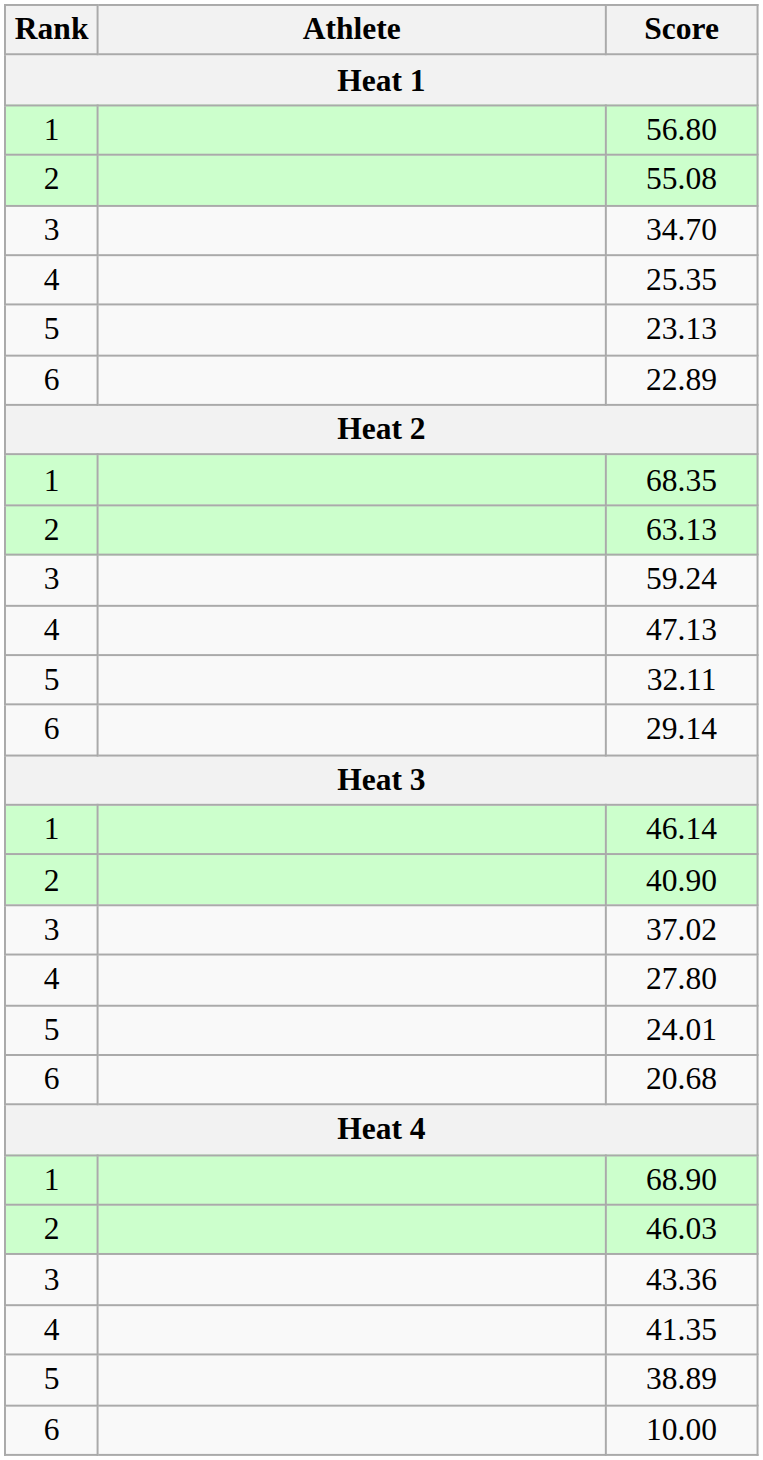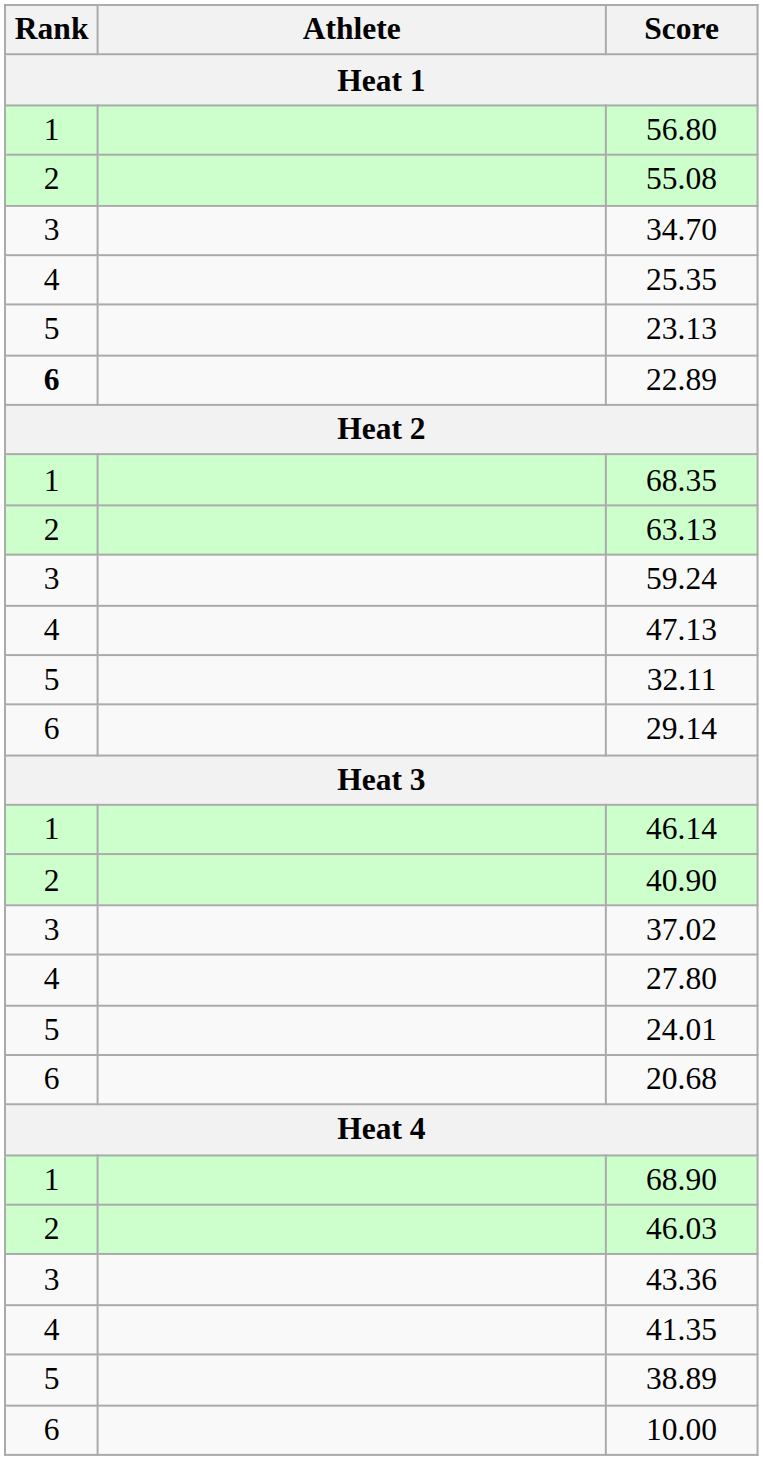(52, 379) normal -> (52, 379) bold
